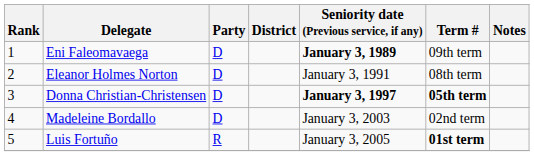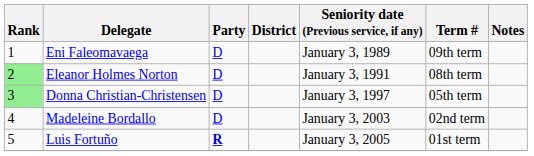(349, 52) bold -> (346, 52) normal
(11, 74) no background -> (11, 74) lightgreen background
(11, 96) no background -> (11, 96) lightgreen background
(349, 96) bold -> (346, 96) normal
(458, 96) bold -> (455, 96) normal
(217, 140) normal -> (218, 140) bold
(457, 140) bold -> (455, 140) normal
